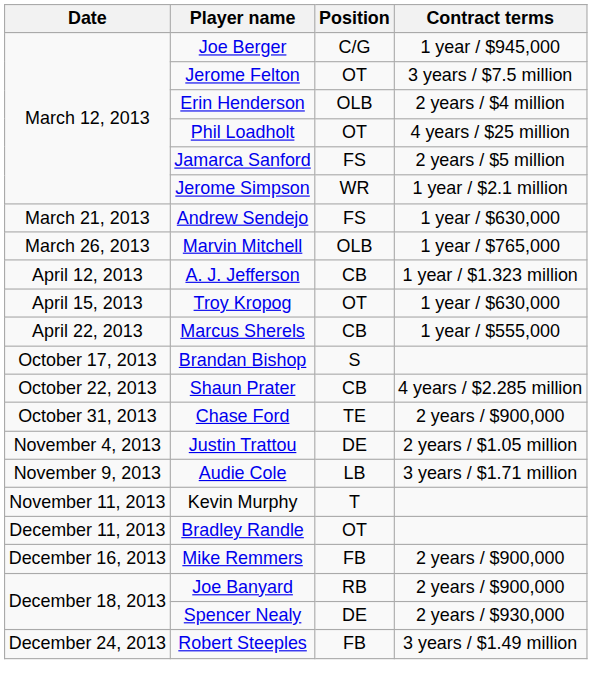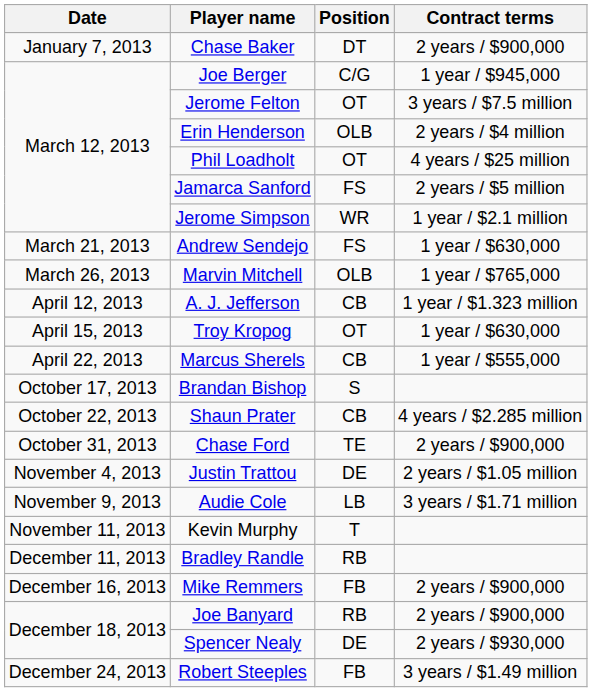+ row: (243, 47)
(354, 530) OT -> (354, 558) RB
